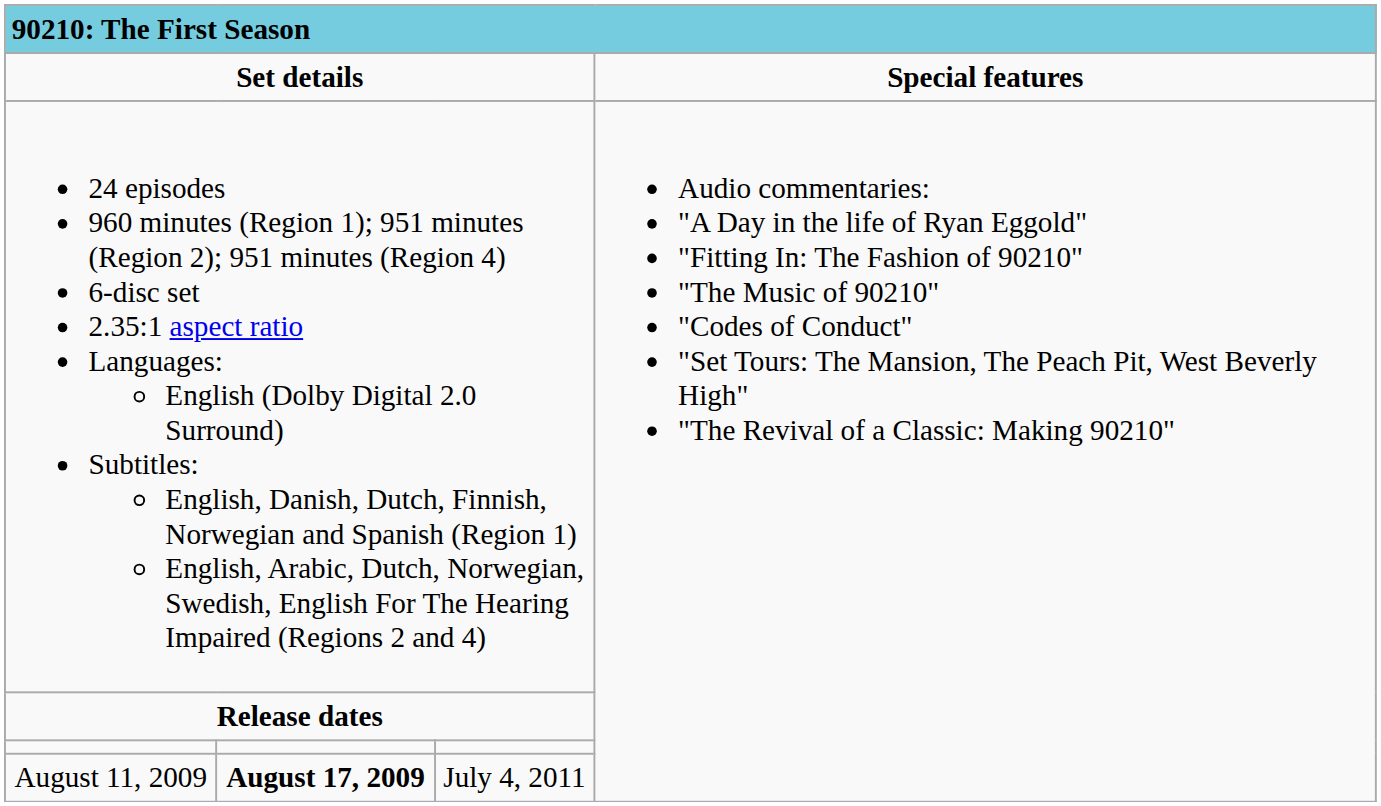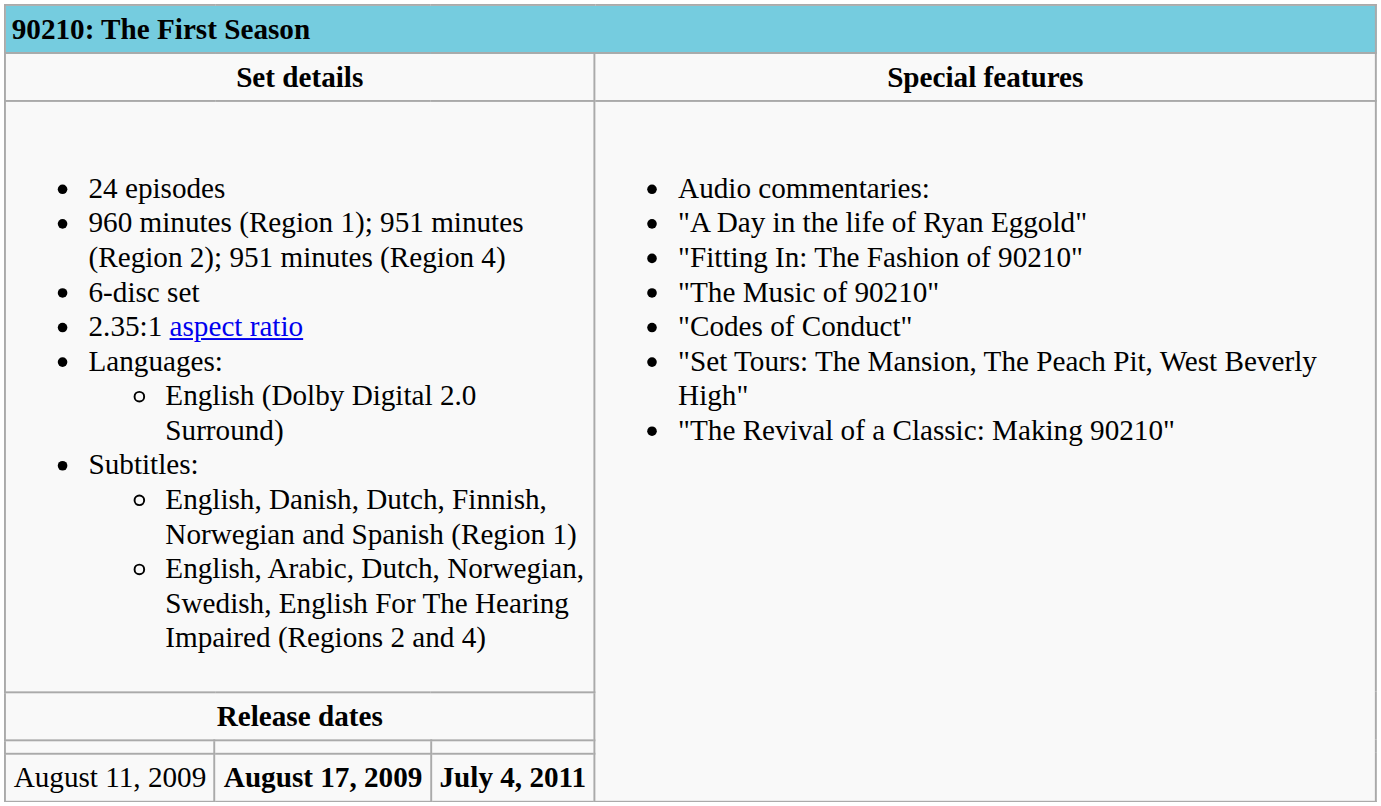(514, 776) normal -> (513, 776) bold
